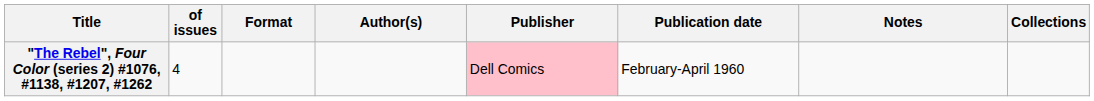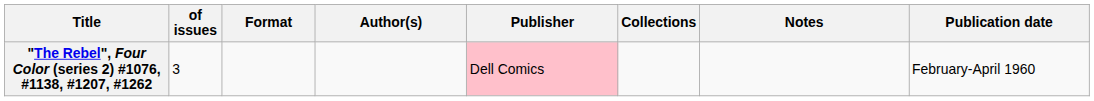columns swapped: (708, 23) <-> (1049, 23)
(176, 68) 4 -> (176, 68) 3
